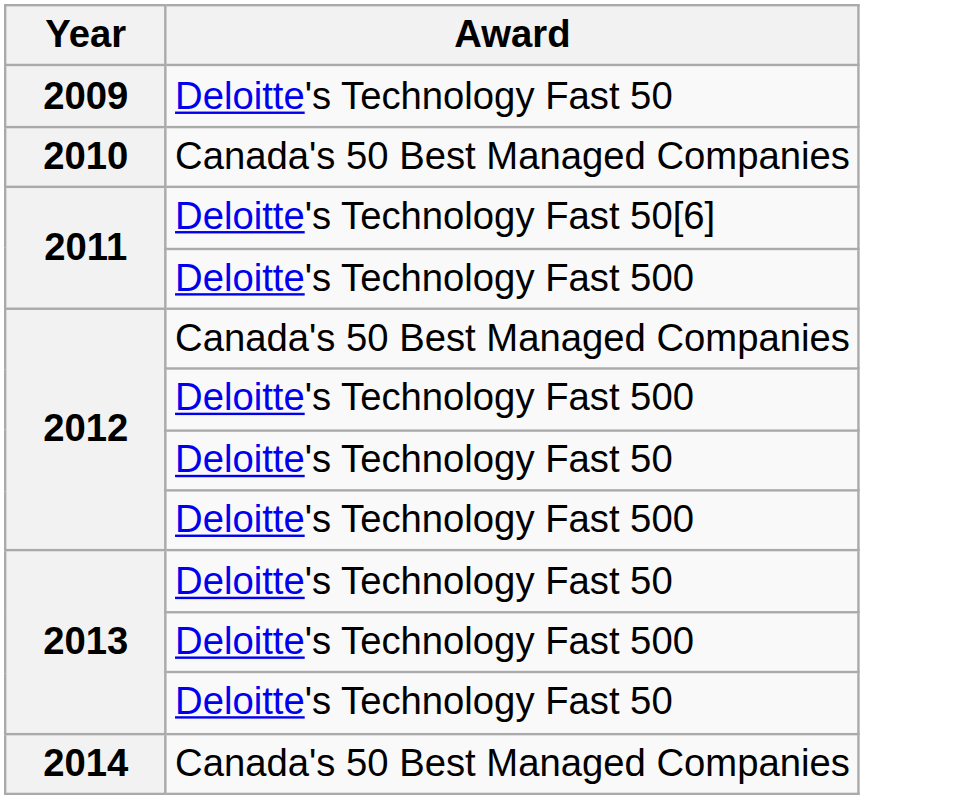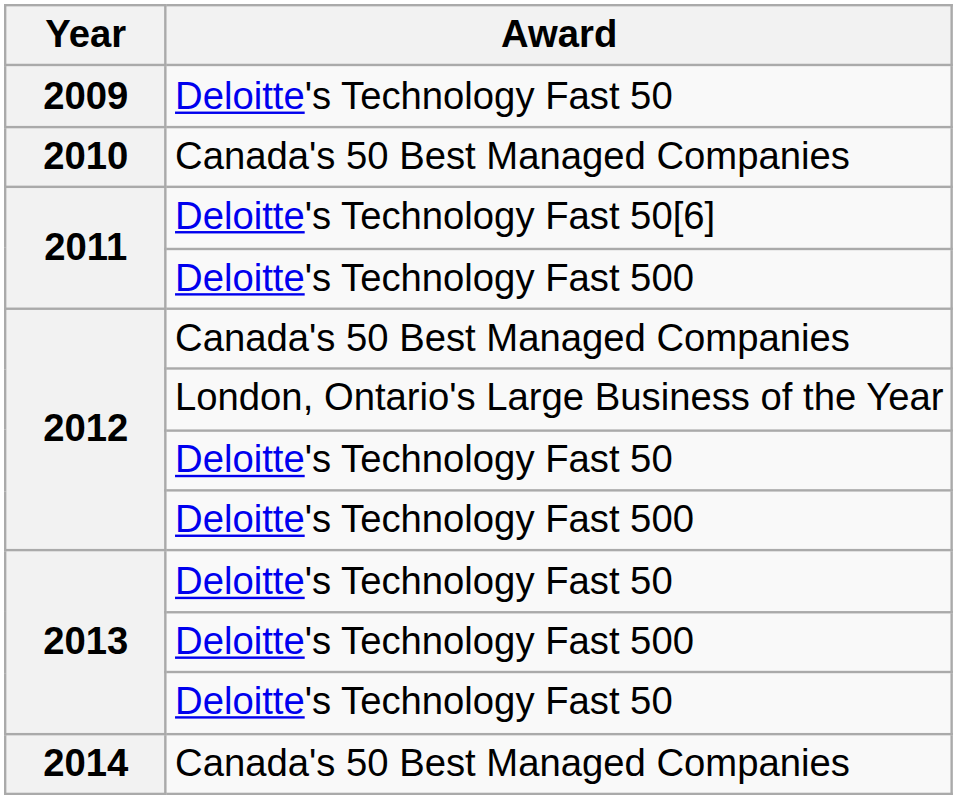(434, 398) Deloitte's Technology Fast 500 -> (559, 398) London, Ontario's Large Business of the Year
